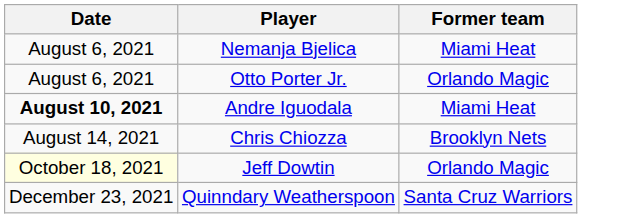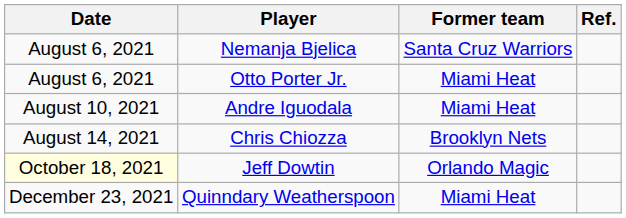+ column: (599, 19)
(488, 49) Miami Heat -> (488, 49) Santa Cruz Warriors
(488, 78) Orlando Magic -> (488, 78) Miami Heat
(91, 108) bold -> (91, 108) normal
(488, 197) Santa Cruz Warriors -> (488, 197) Miami Heat
